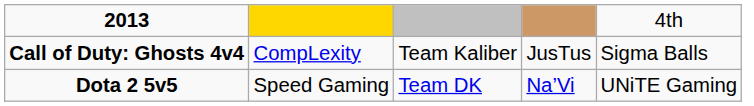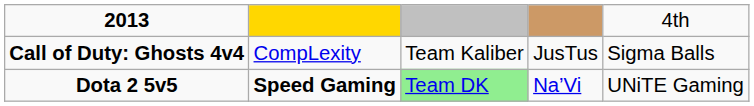(321, 85) normal -> (325, 85) bold
(440, 85) no background -> (447, 85) lightgreen background
